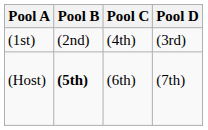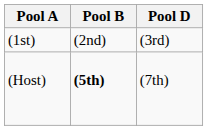- column: (128, 16)
